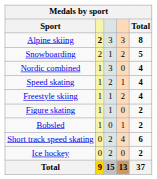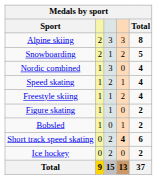(100, 40) bold -> (100, 40) normal
(123, 139) normal -> (123, 139) bold
